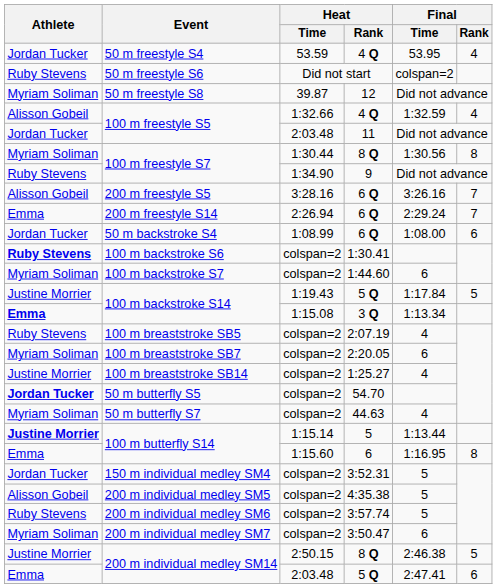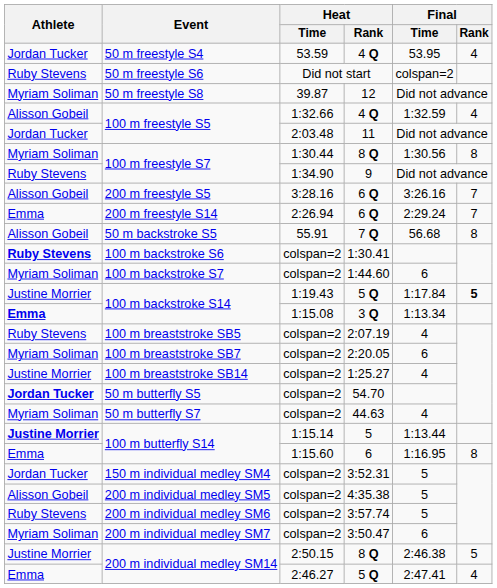- row: (161, 234)
+ row: (161, 234)
(474, 294) normal -> (474, 294) bold
(312, 574) 2:03.48 -> (312, 574) 2:46.27
(474, 574) 6 -> (474, 574) 4
